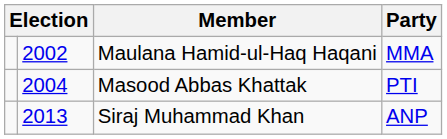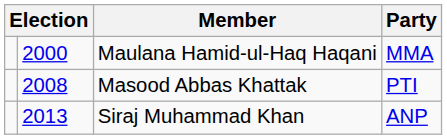(45, 52) 2002 -> (45, 52) 2000
(45, 85) 2004 -> (45, 85) 2008
